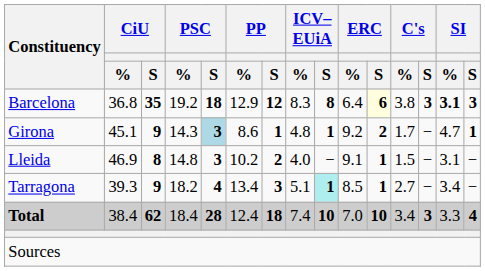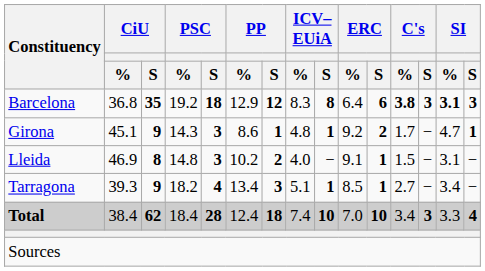(383, 103) lightyellow background -> (383, 103) no background
(405, 103) normal -> (405, 103) bold
(218, 131) lightblue background -> (218, 131) no background
(330, 187) paleturquoise background -> (330, 187) no background
